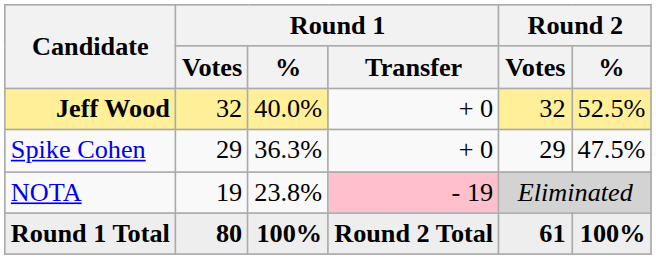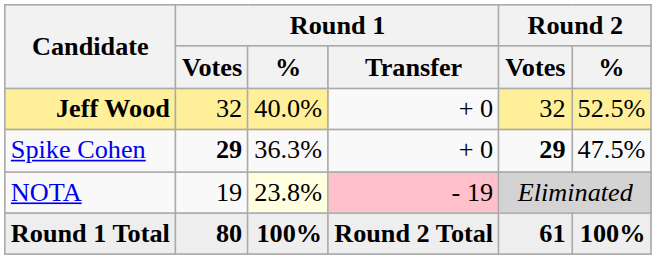(229, 150) normal -> (229, 150) bold
(552, 150) normal -> (552, 150) bold
(288, 191) no background -> (288, 191) lightyellow background
